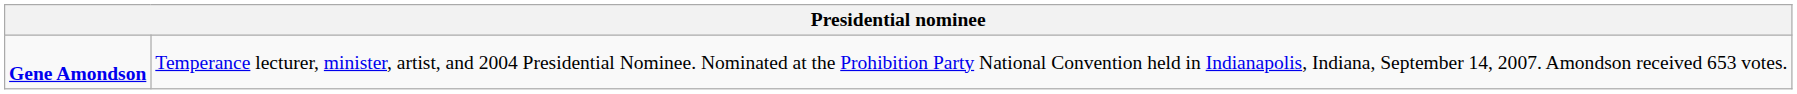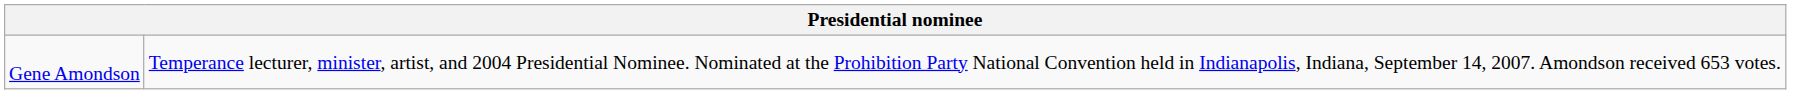(78, 72) bold -> (74, 72) normal
